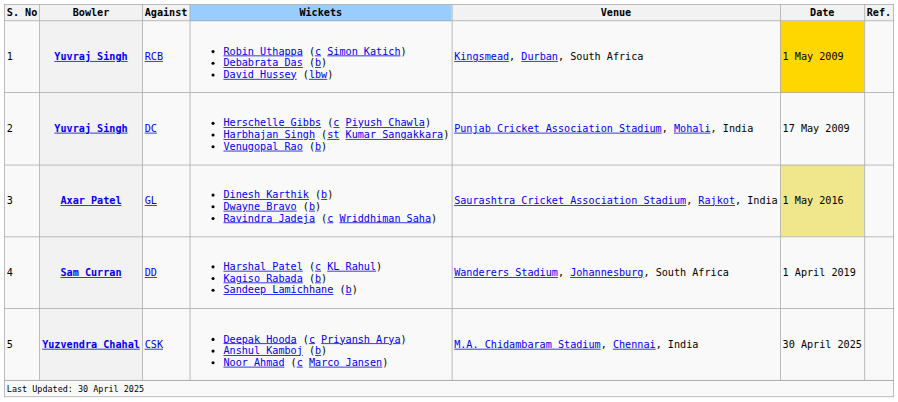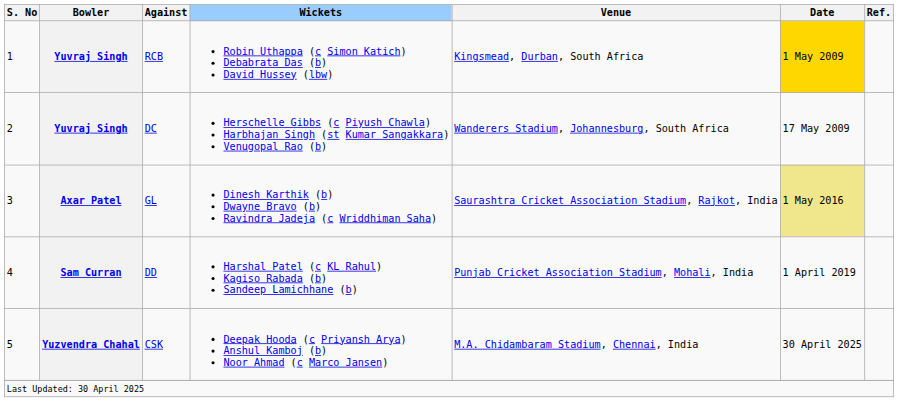(604, 129) Punjab Cricket Association Stadium, Mohali, India -> (592, 129) Wanderers Stadium, Johannesburg, South Africa
(592, 273) Wanderers Stadium, Johannesburg, South Africa -> (604, 273) Punjab Cricket Association Stadium, Mohali, India
